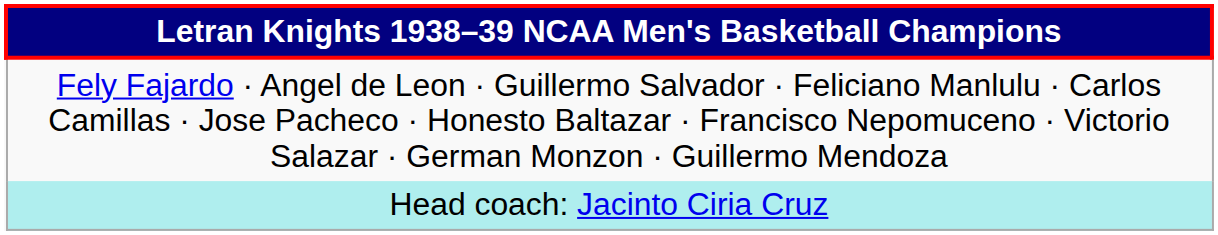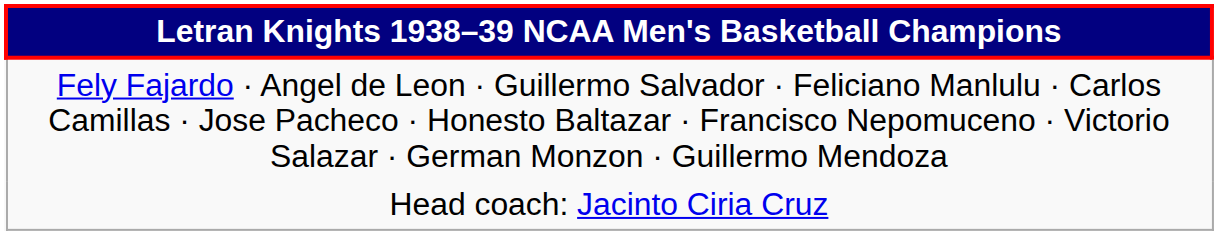(609, 204) paleturquoise background -> (609, 204) no background
